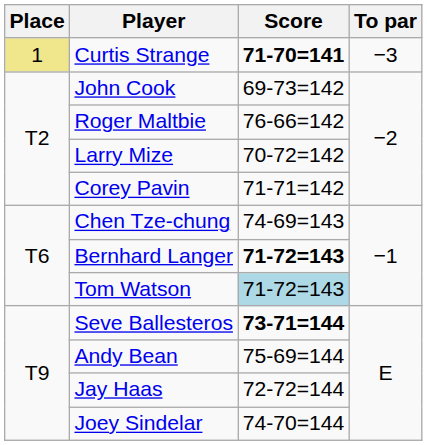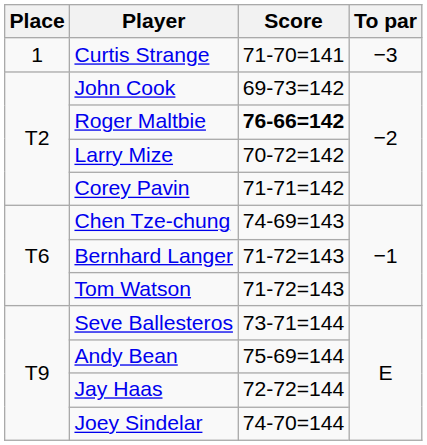(37, 54) khaki background -> (37, 54) no background
(294, 54) bold -> (294, 54) normal
(294, 121) normal -> (294, 121) bold
(294, 255) bold -> (294, 255) normal
(294, 289) lightblue background -> (294, 289) no background
(294, 322) bold -> (294, 322) normal
